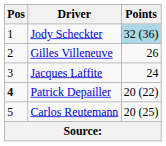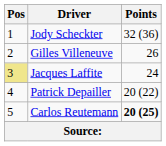(141, 34) lightblue background -> (141, 34) no background
(10, 73) no background -> (10, 73) khaki background
(10, 92) bold -> (10, 92) normal
(141, 112) normal -> (141, 112) bold
